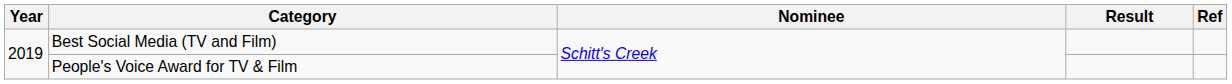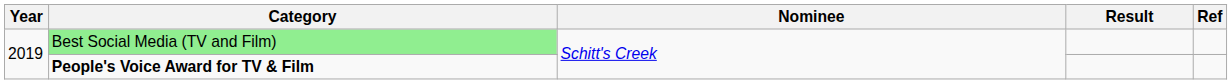(164, 41) no background -> (164, 41) lightgreen background
(174, 66) normal -> (183, 66) bold
